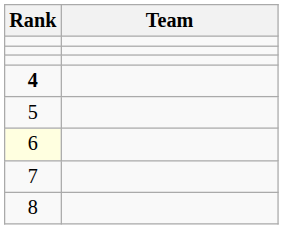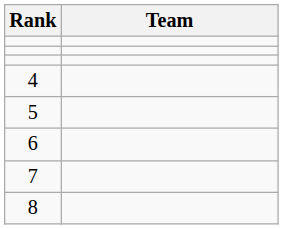(33, 80) bold -> (33, 80) normal
(33, 144) lightyellow background -> (33, 144) no background
